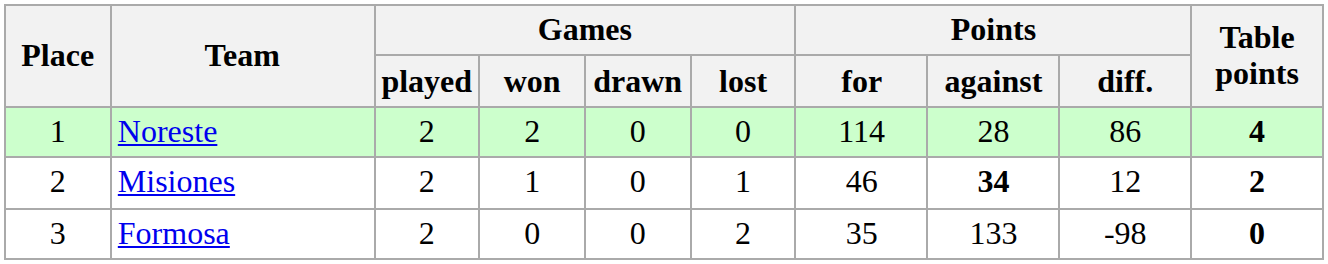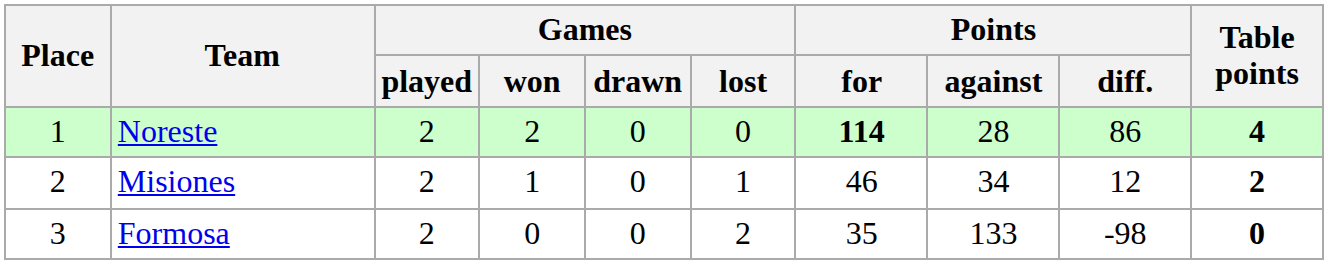(862, 131) normal -> (862, 131) bold
(993, 182) bold -> (993, 182) normal
